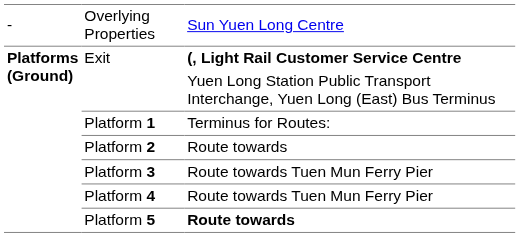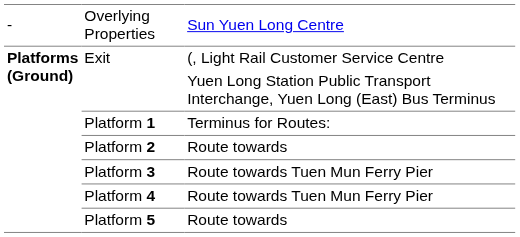(324, 58) bold -> (316, 58) normal
(241, 220) bold -> (237, 220) normal
